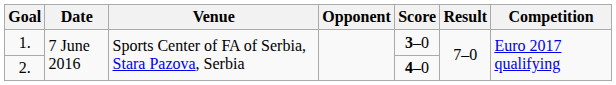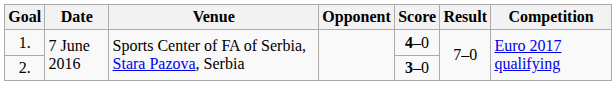(417, 42) 3–0 -> (417, 42) 4–0
(417, 67) 4–0 -> (417, 67) 3–0
